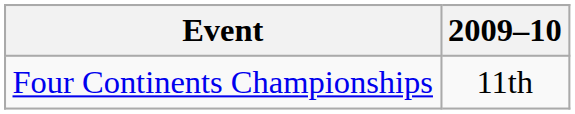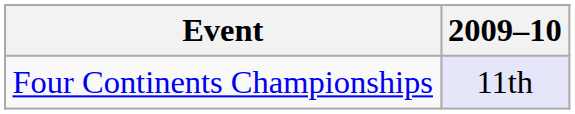(505, 81) no background -> (505, 81) lavender background
